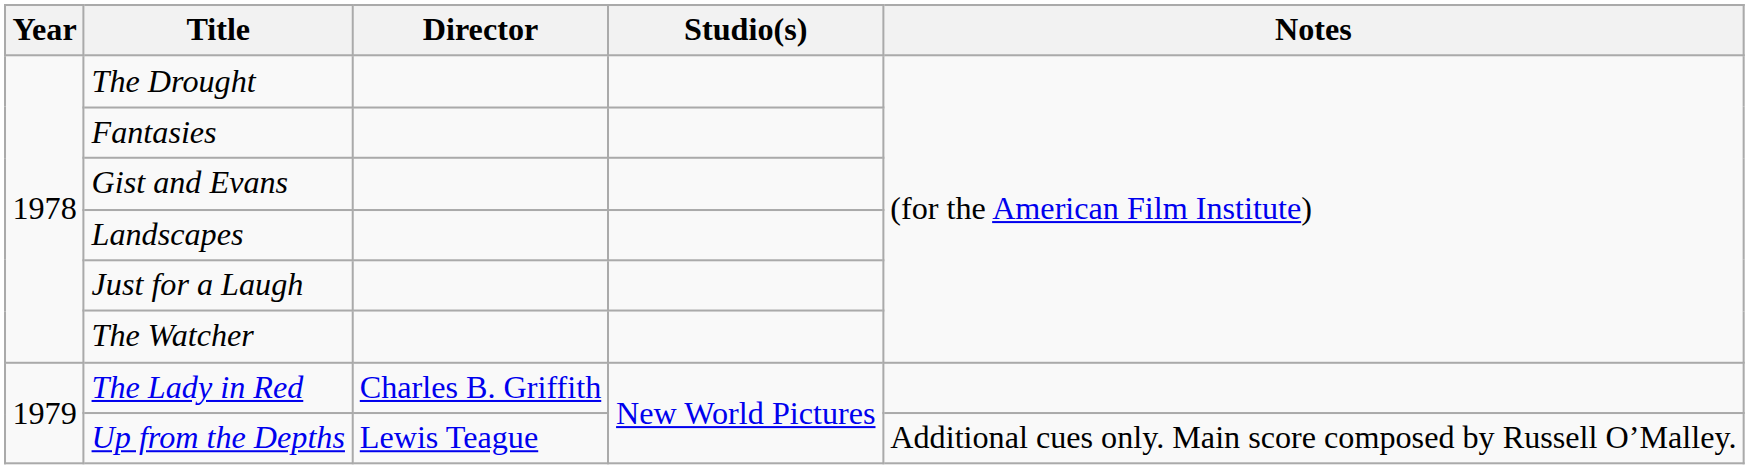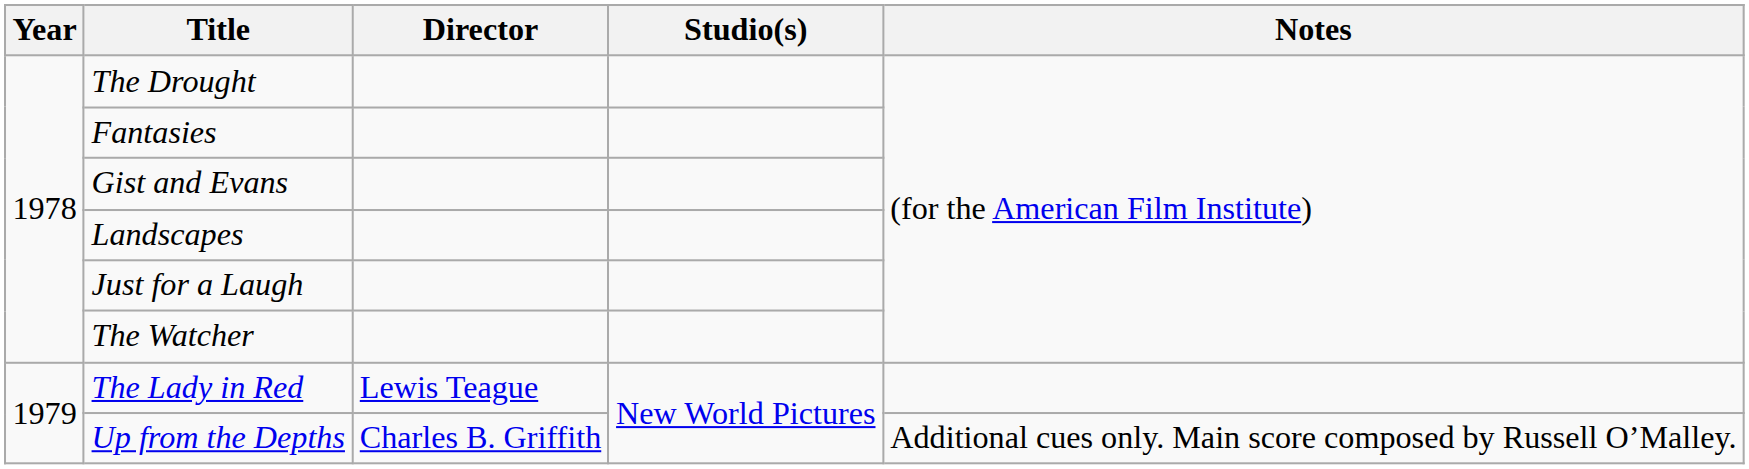(481, 387) Charles B. Griffith -> (449, 387) Lewis Teague
(449, 438) Lewis Teague -> (481, 438) Charles B. Griffith
